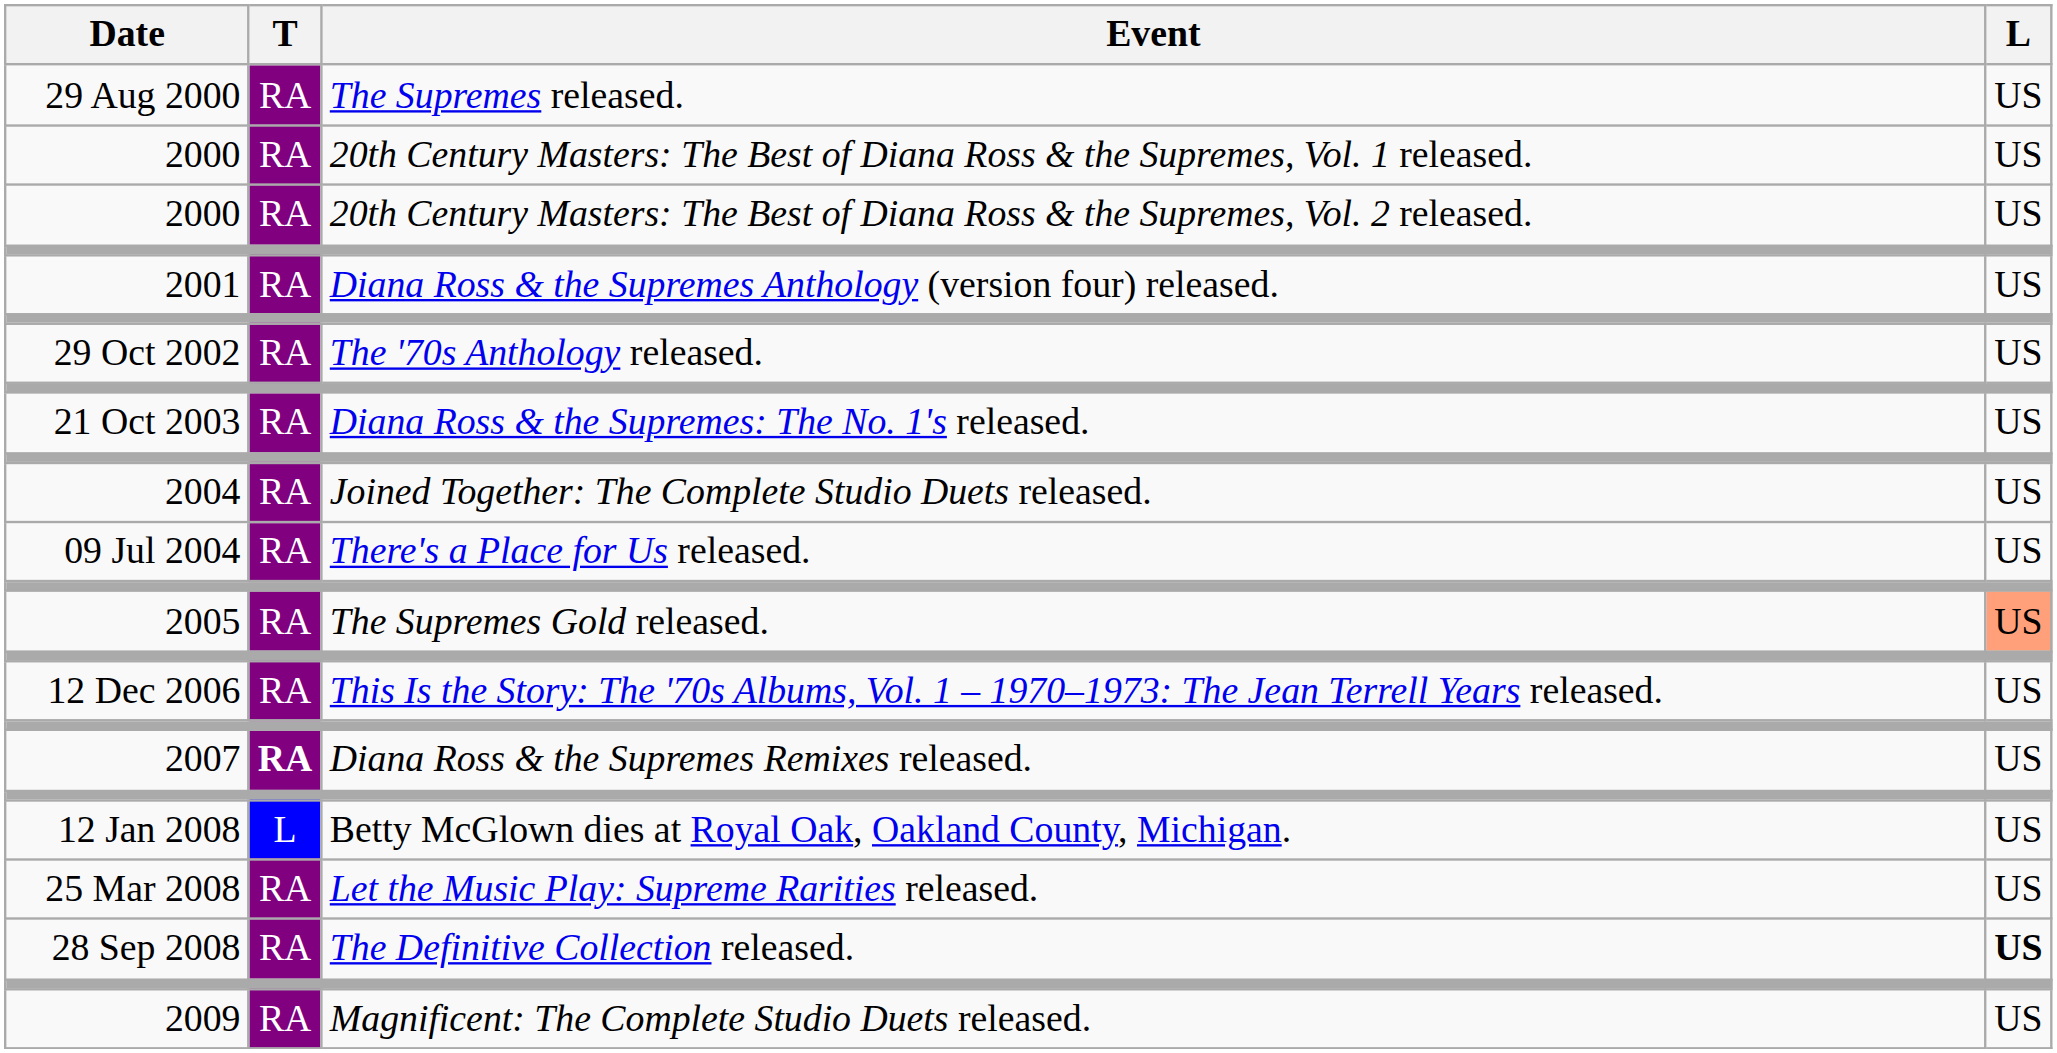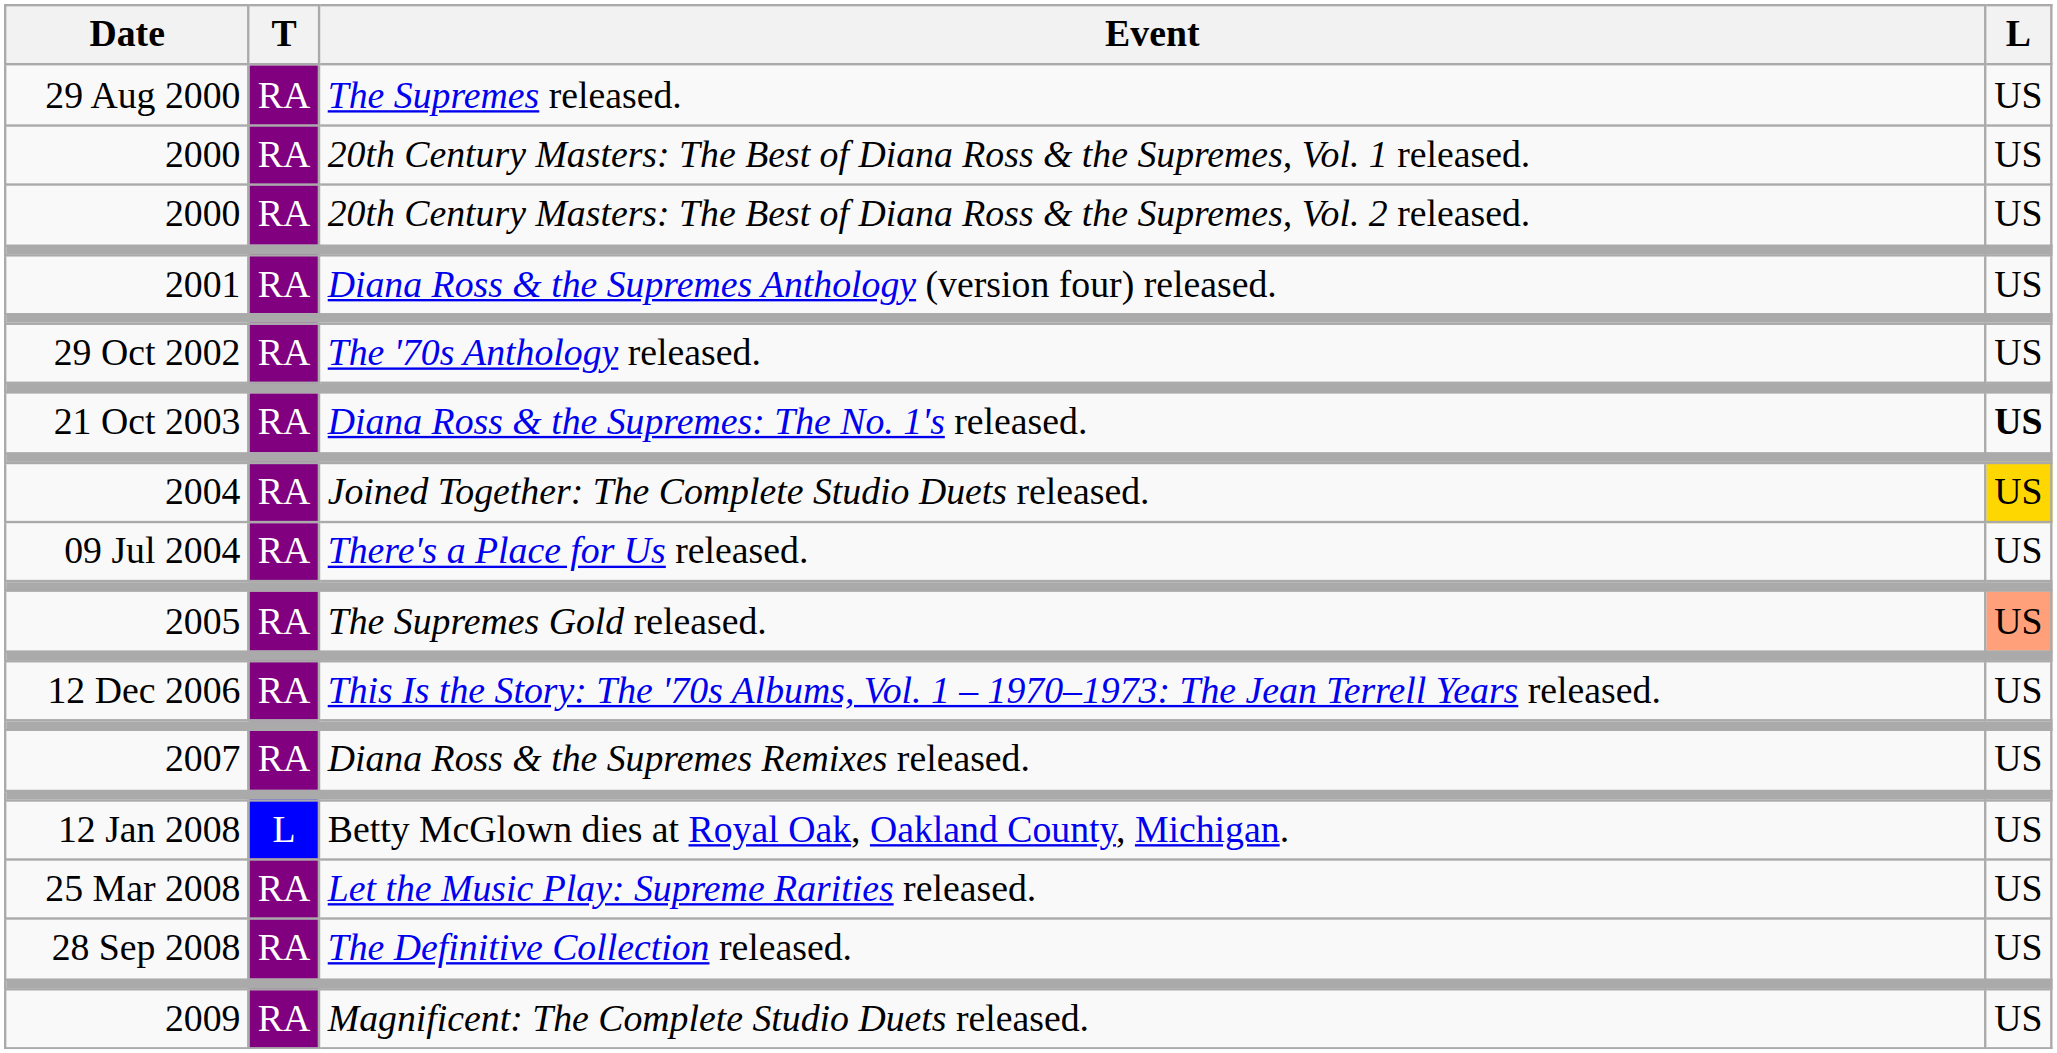(2018, 422) normal -> (2018, 422) bold
(2018, 491) no background -> (2018, 491) gold background
(285, 759) bold -> (284, 759) normal
(2018, 948) bold -> (2018, 948) normal
